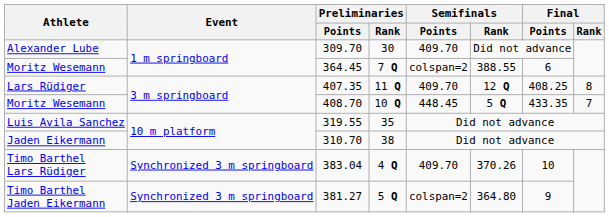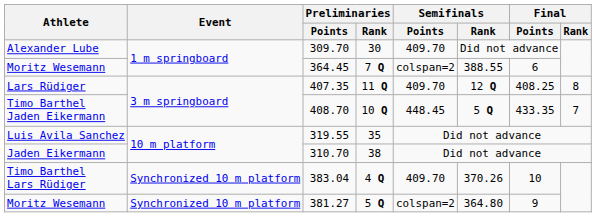(56, 104) Moritz Wesemann -> (56, 110) Timo Barthel Jaden Eikermann
(222, 165) Synchronized 3 m springboard -> (215, 178) Synchronized 10 m platform
(56, 196) Timo Barthel Jaden Eikermann -> (56, 203) Moritz Wesemann
(222, 196) Synchronized 3 m springboard -> (215, 203) Synchronized 10 m platform
